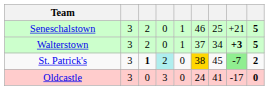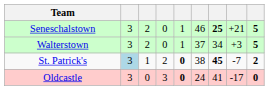(217, 28) normal -> (217, 28) bold
(237, 45) bold -> (237, 45) normal
(130, 61) no background -> (130, 61) lightblue background
(147, 61) bold -> (147, 61) normal
(165, 61) paleturquoise background -> (165, 61) no background
(182, 61) normal -> (182, 61) bold
(200, 61) gold background -> (200, 61) no background
(217, 61) normal -> (217, 61) bold
(237, 61) lightgreen background -> (237, 61) no background
(182, 77) normal -> (182, 77) bold
